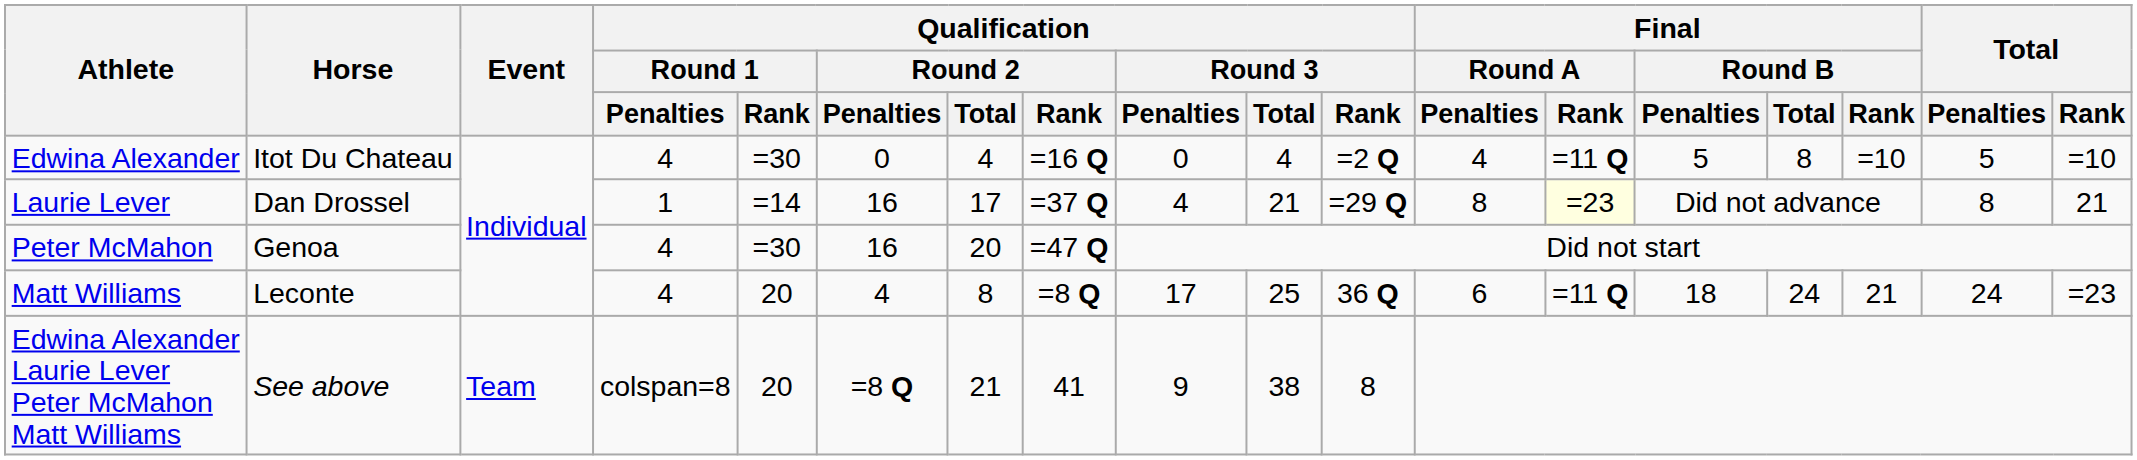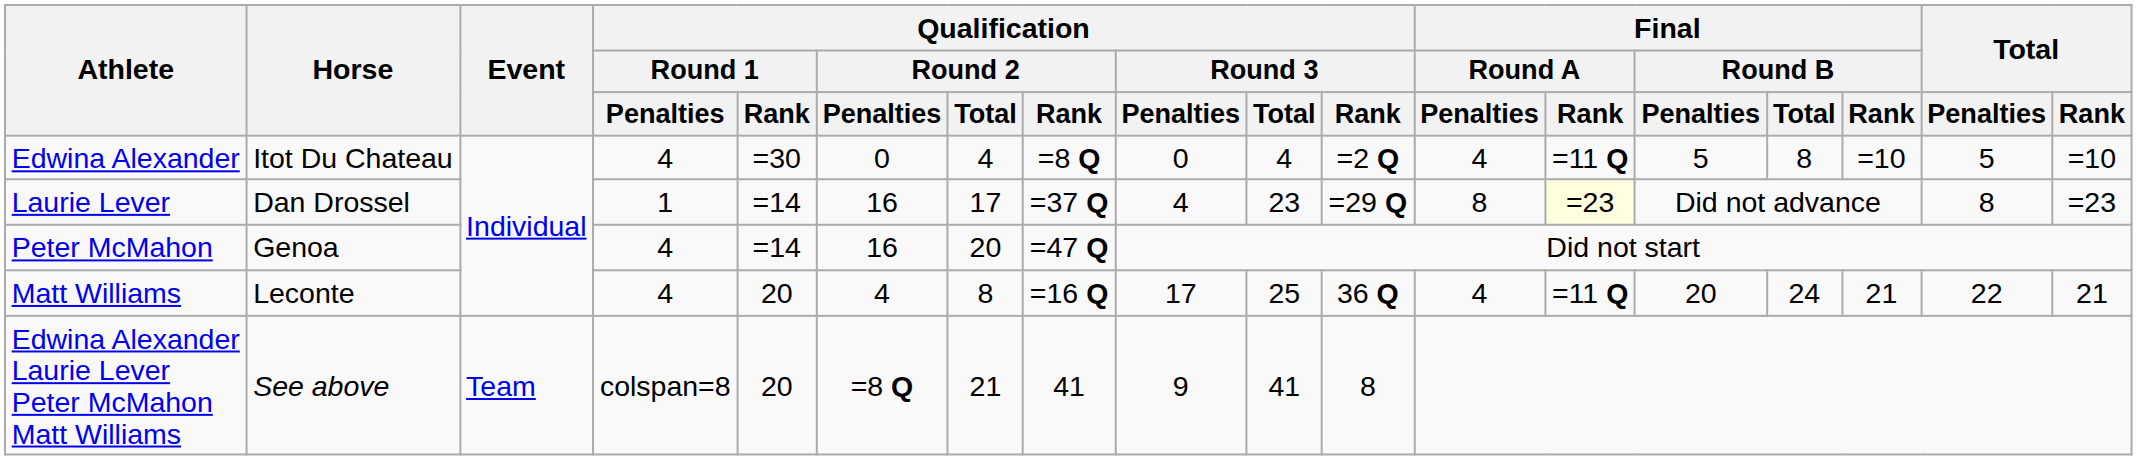(1069, 158) =16 Q -> (1069, 158) =8 Q
(1284, 203) 21 -> (1284, 203) 23
(2092, 203) 21 -> (2092, 203) =23
(777, 248) =30 -> (777, 248) =14
(1069, 293) =8 Q -> (1069, 293) =16 Q
(1480, 293) 6 -> (1480, 293) 4
(1701, 293) 18 -> (1701, 293) 20
(1987, 293) 24 -> (1987, 293) 22
(2092, 293) =23 -> (2092, 293) 21
(1284, 386) 38 -> (1284, 386) 41
